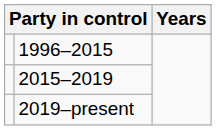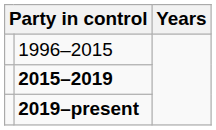(66, 79) normal -> (65, 79) bold
(76, 109) normal -> (79, 109) bold
